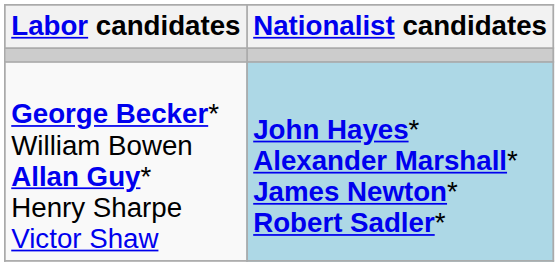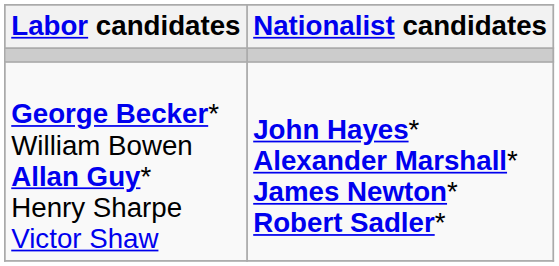(386, 176) lightblue background -> (386, 176) no background
